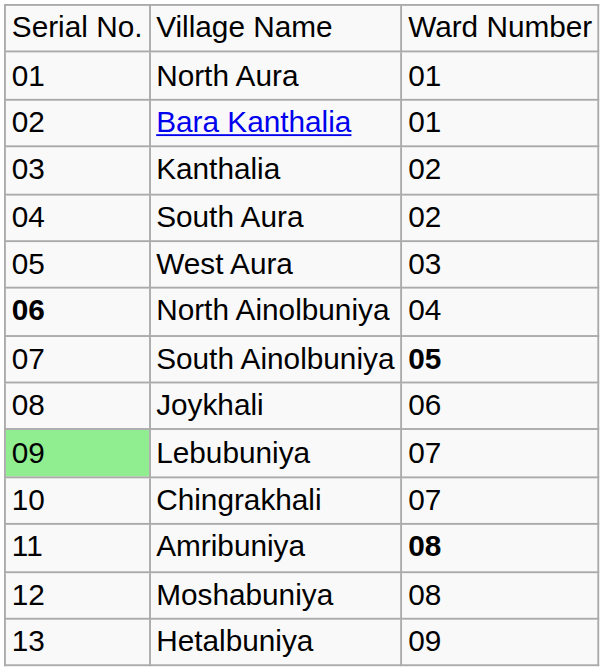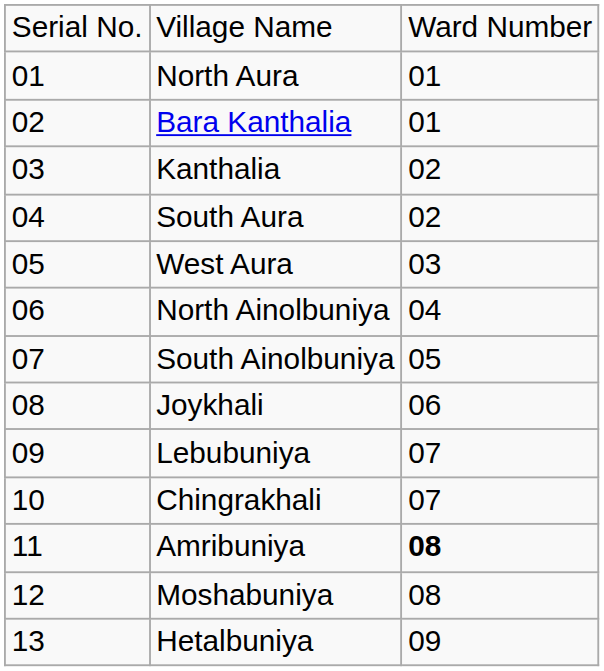(28, 311) bold -> (28, 311) normal
(425, 358) bold -> (425, 358) normal
(28, 452) lightgreen background -> (28, 452) no background
